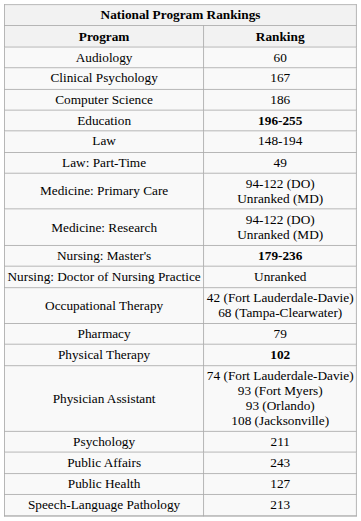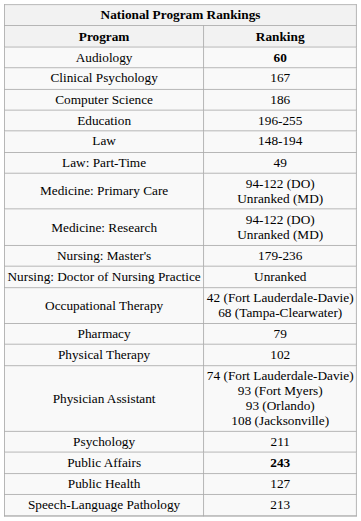(280, 57) normal -> (280, 57) bold
(280, 120) bold -> (280, 120) normal
(280, 255) bold -> (280, 255) normal
(280, 354) bold -> (280, 354) normal
(280, 462) normal -> (280, 462) bold
